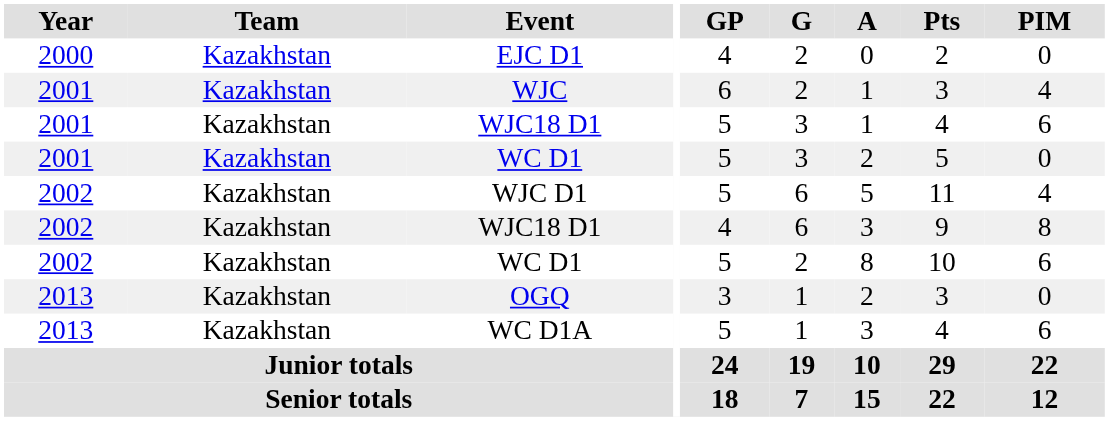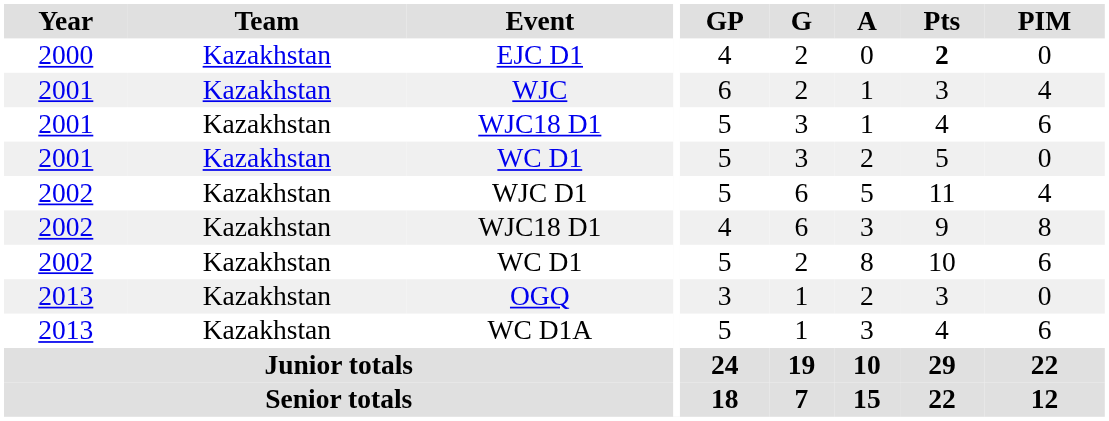(942, 55) normal -> (942, 55) bold
